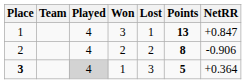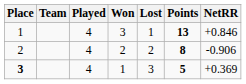(221, 32) +0.847 -> (221, 32) +0.846
(89, 69) lightgrey background -> (89, 69) no background
(221, 69) +0.364 -> (221, 69) +0.369
